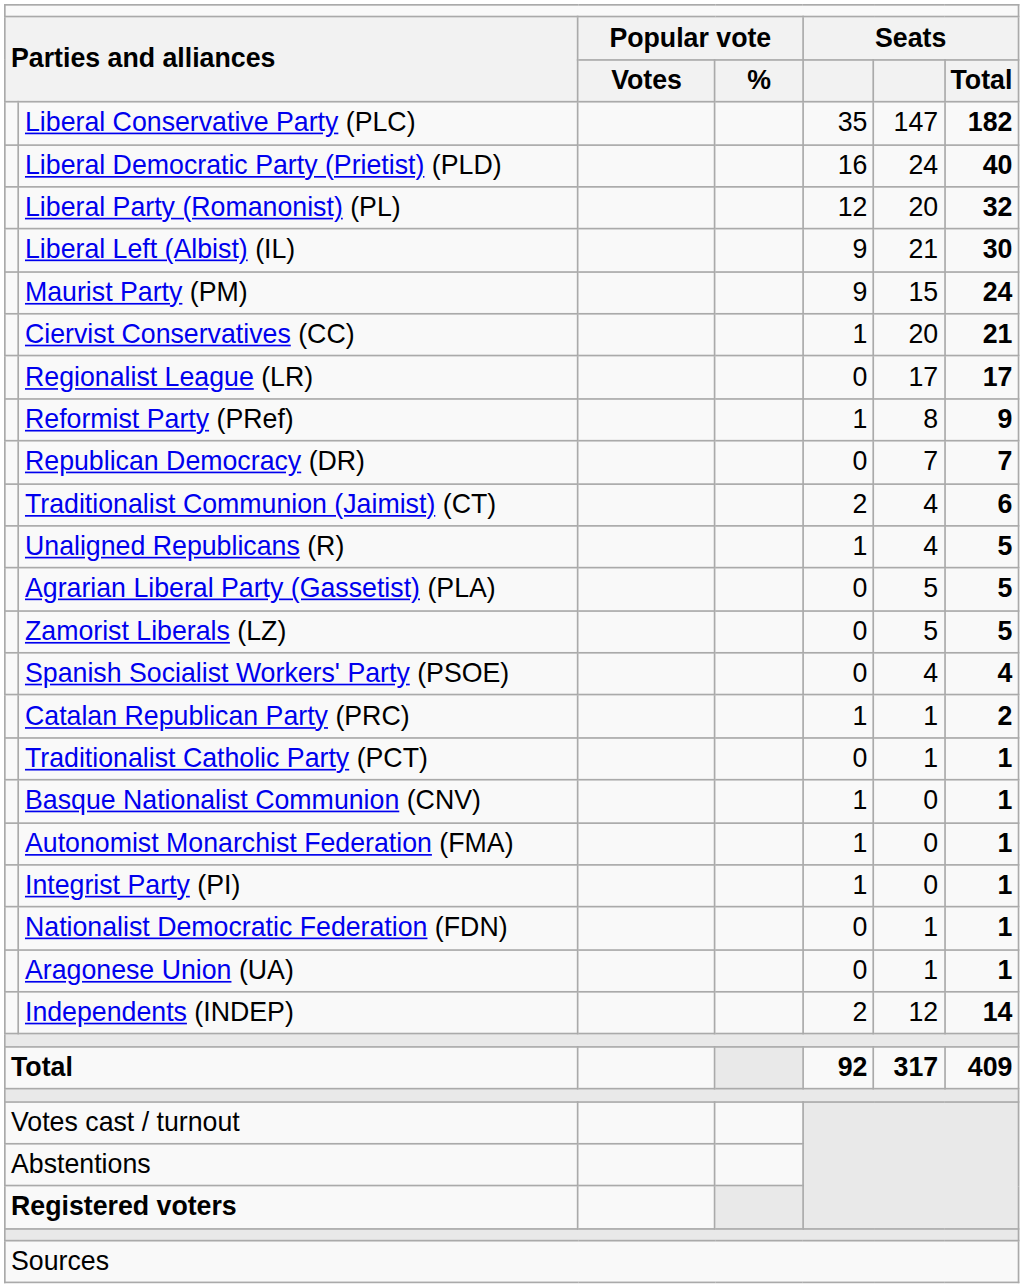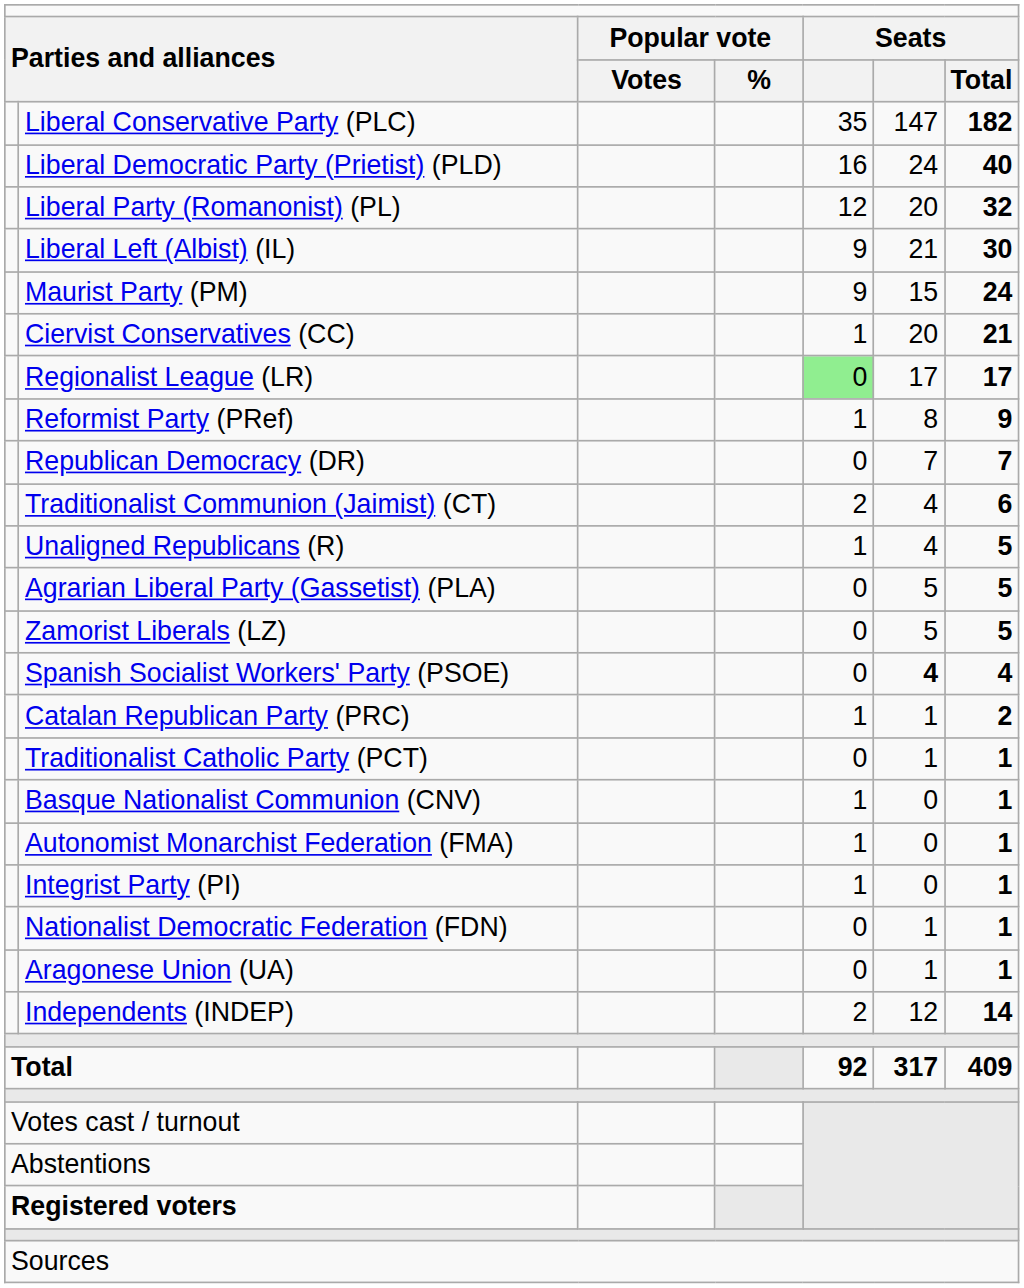(860, 377) no background -> (860, 377) lightgreen background
(931, 673) normal -> (931, 673) bold
